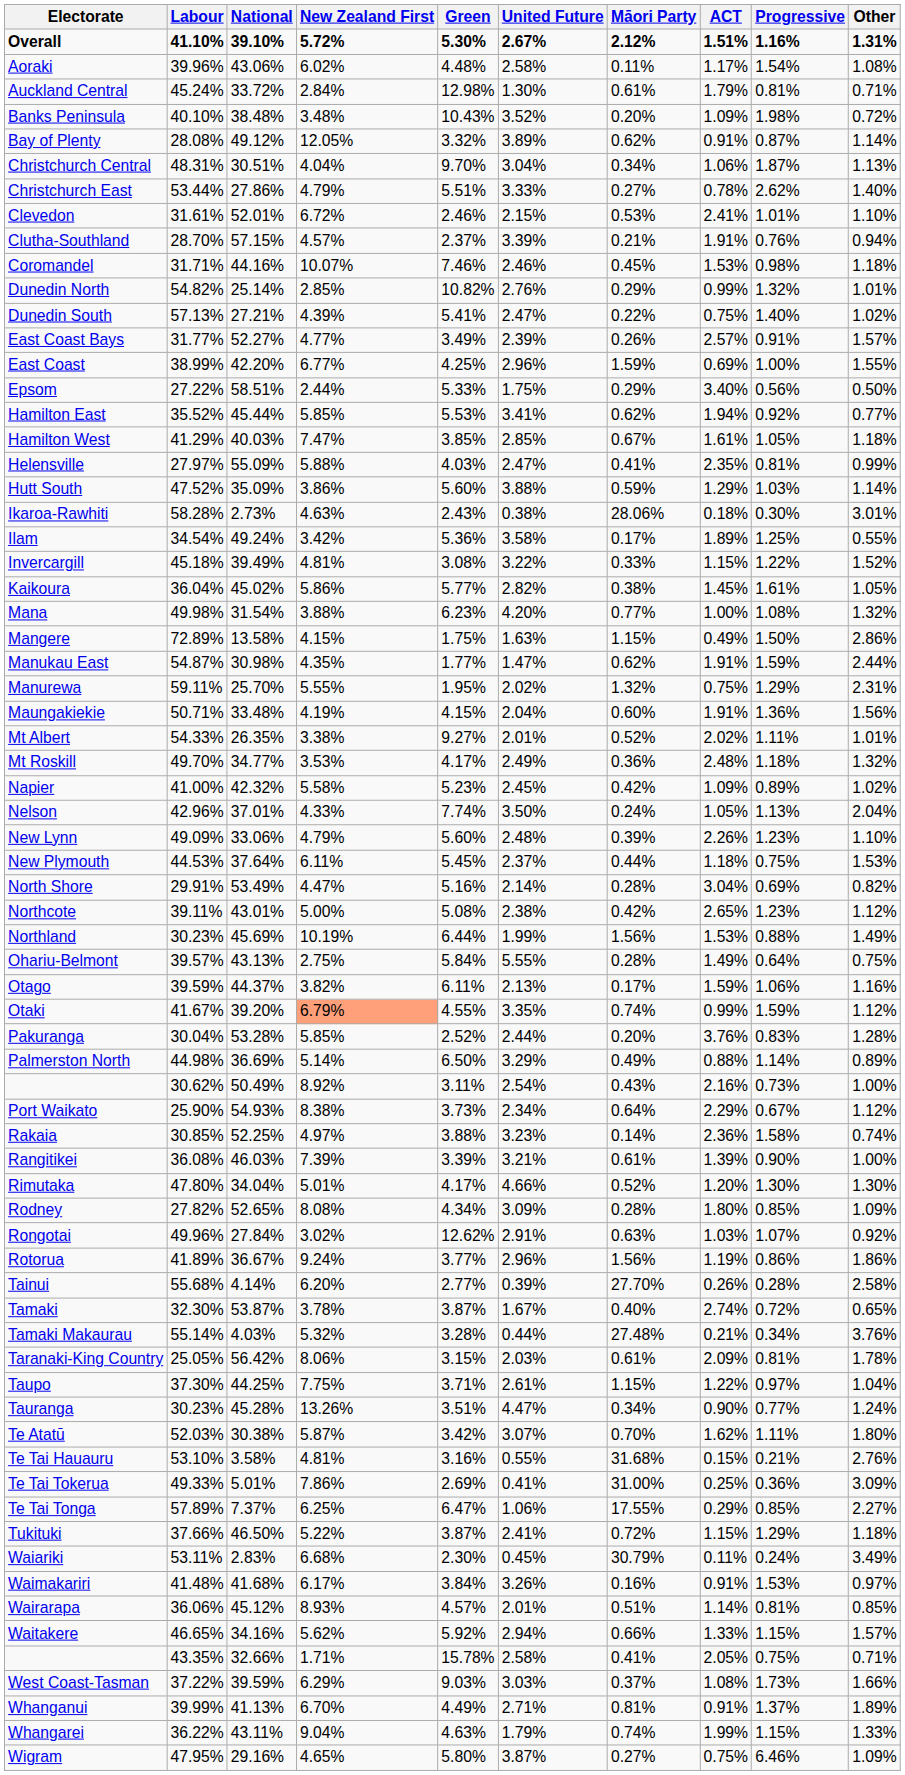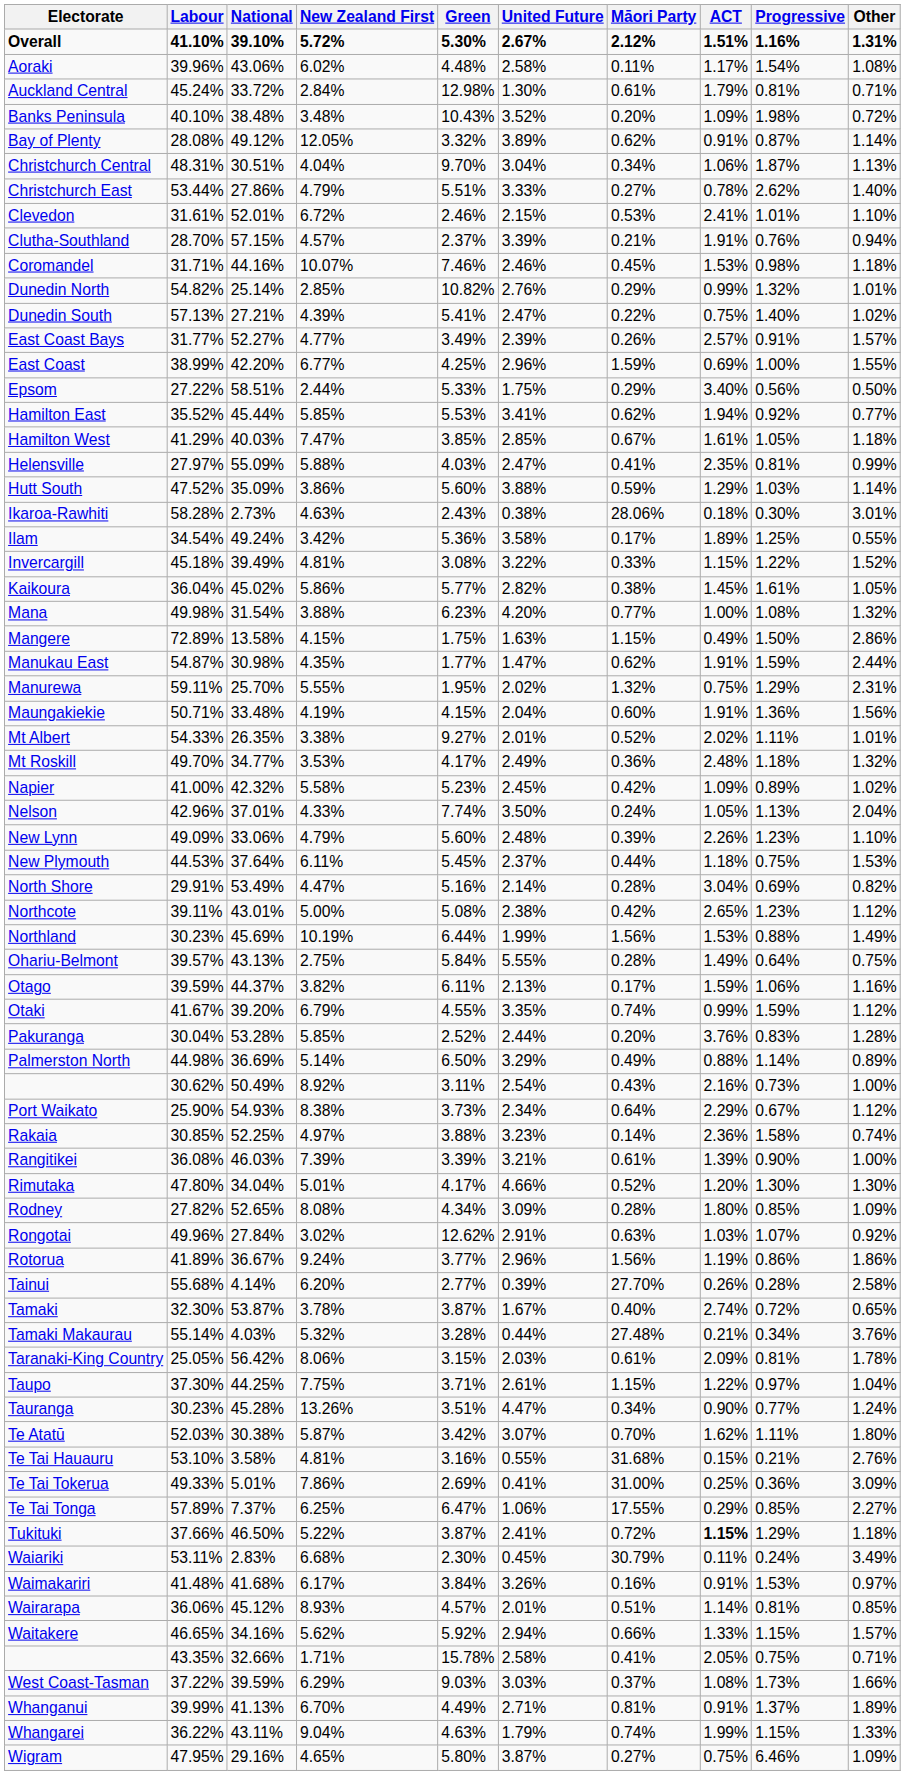(322, 1011) lightsalmon background -> (322, 1011) no background
(726, 1533) normal -> (726, 1533) bold
